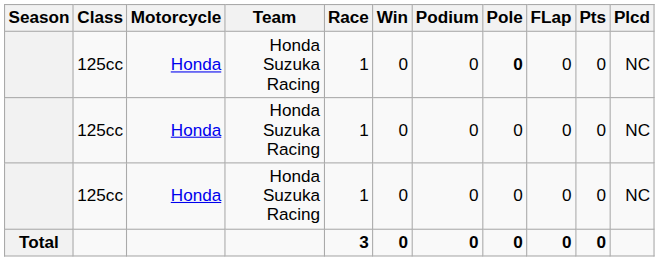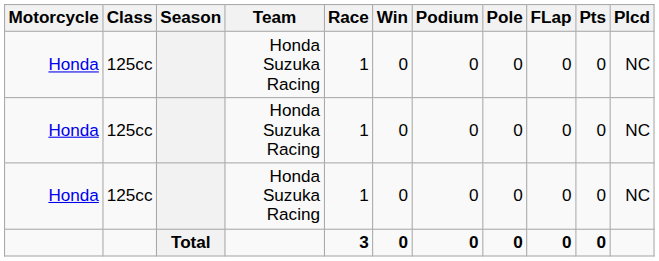columns swapped: (39, 18) <-> (176, 18)
(518, 64) bold -> (518, 64) normal
